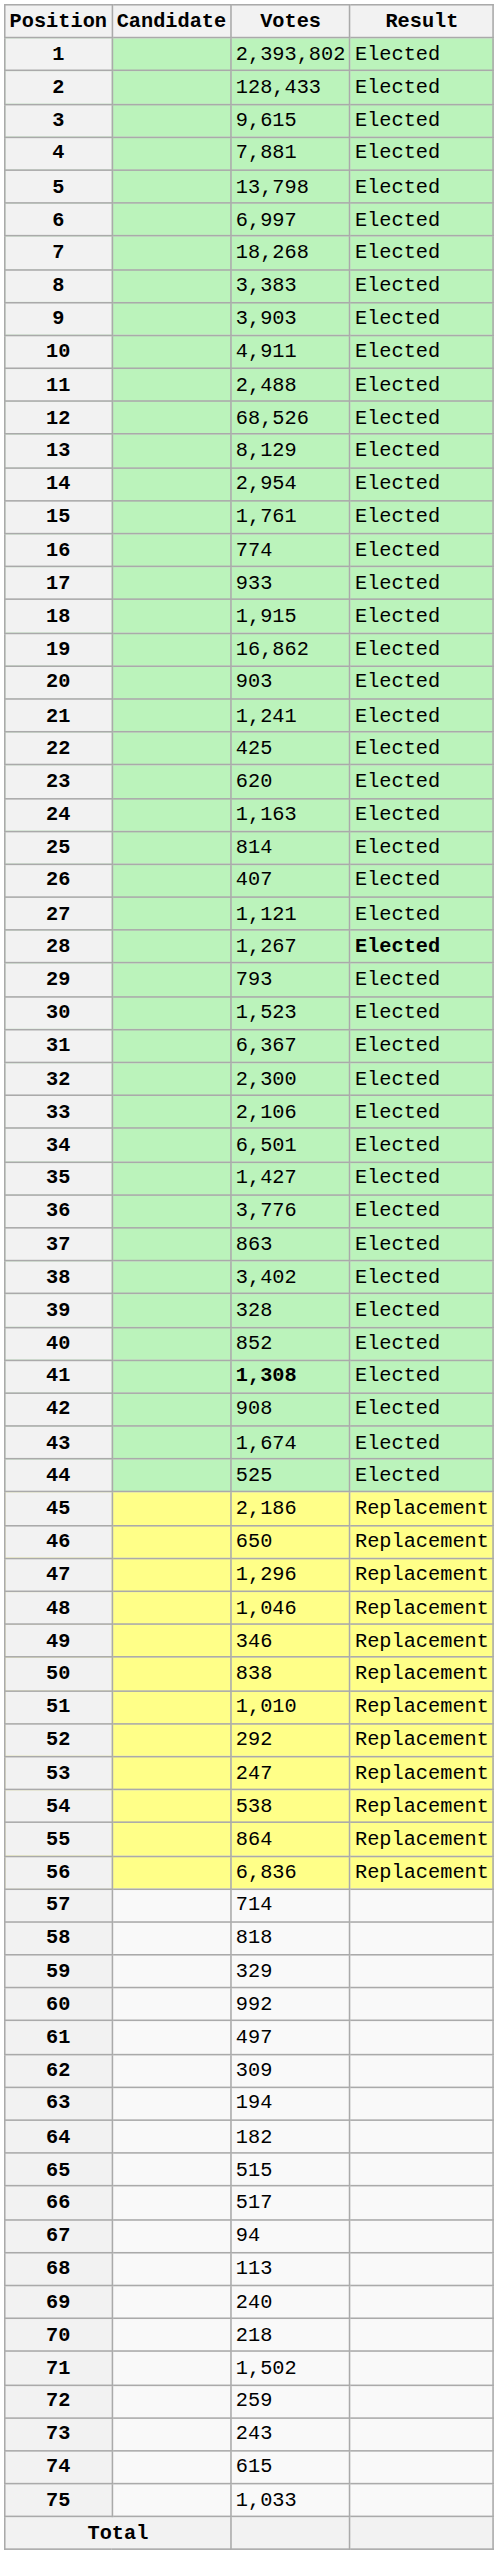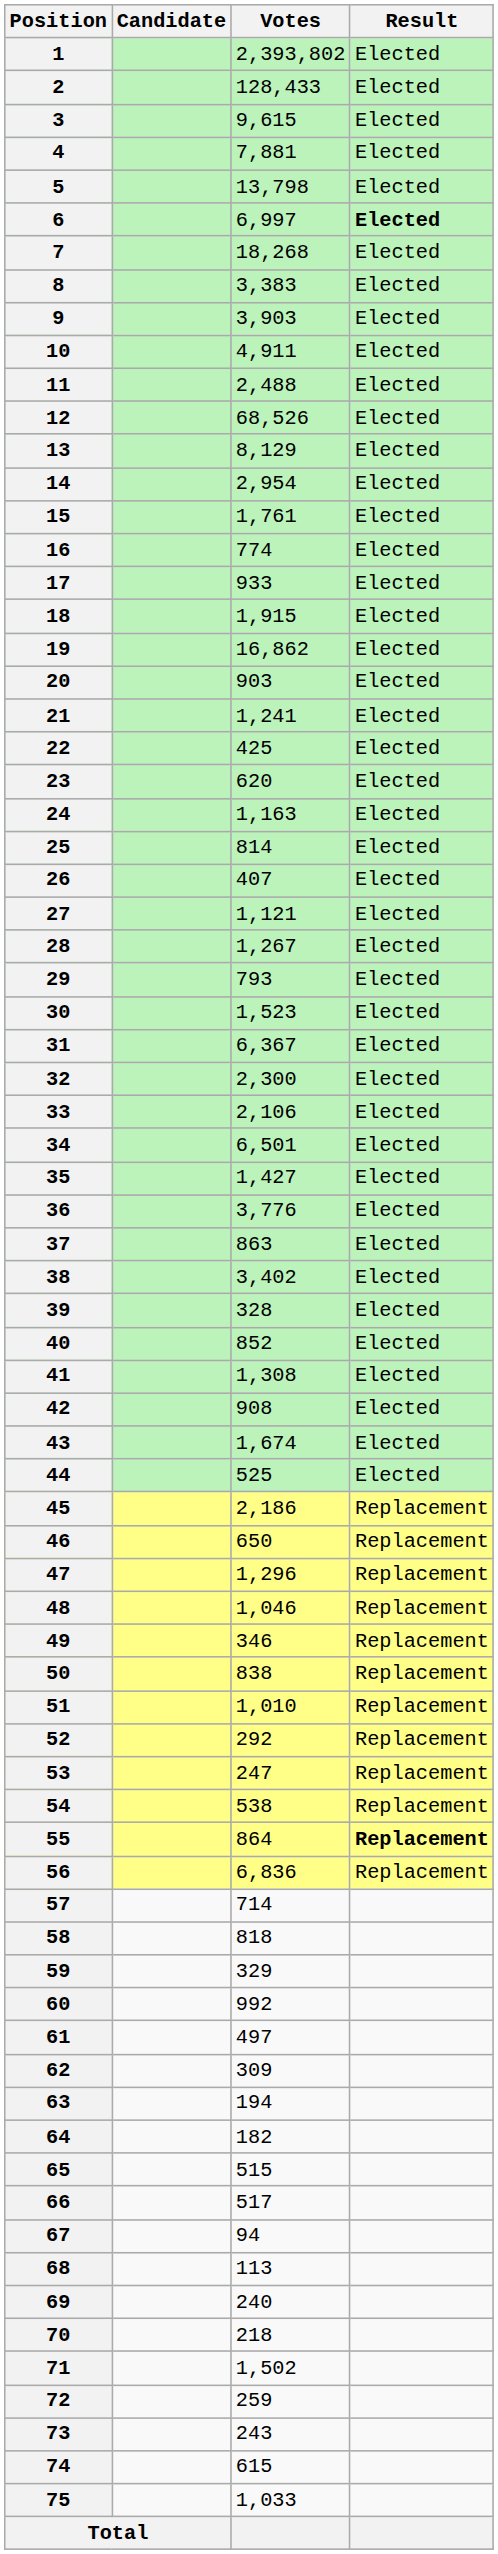(398, 220) normal -> (398, 220) bold
(398, 947) bold -> (398, 947) normal
(266, 1376) bold -> (266, 1376) normal
(422, 1839) normal -> (422, 1839) bold
